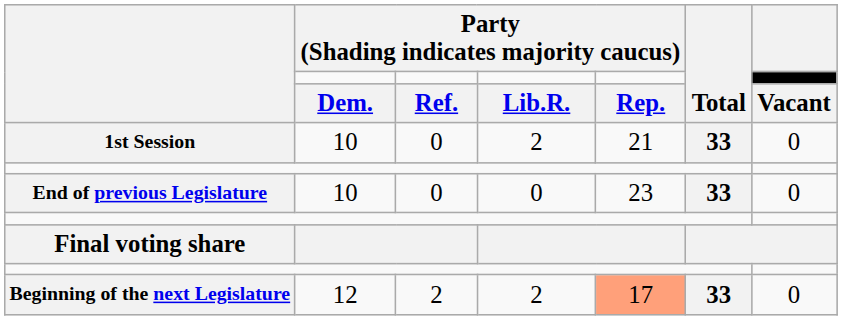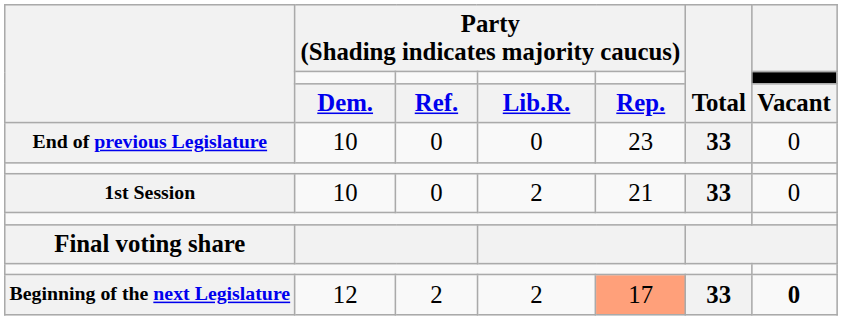rows swapped: (150, 192) <-> (150, 142)
(794, 294) normal -> (794, 294) bold
